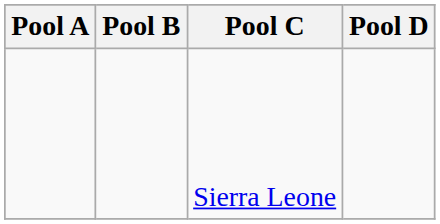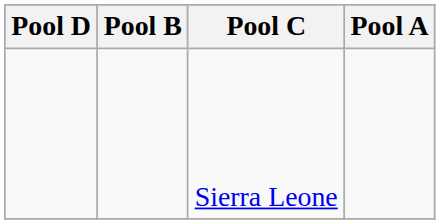columns swapped: (50, 26) <-> (389, 26)
